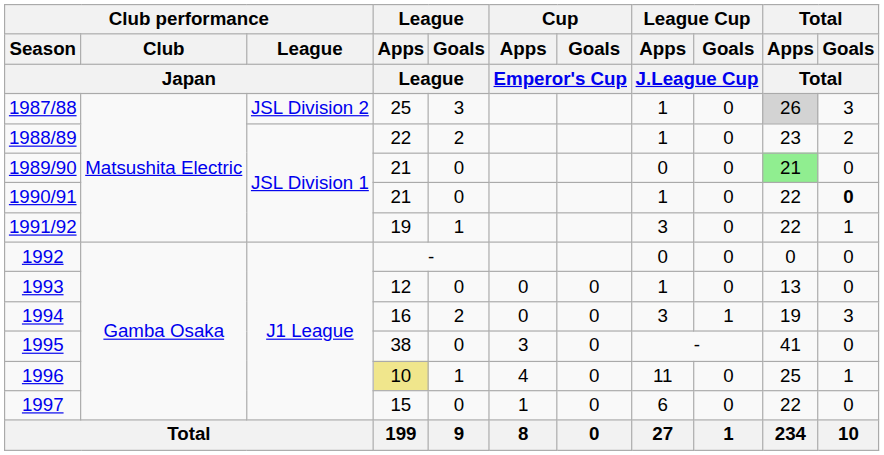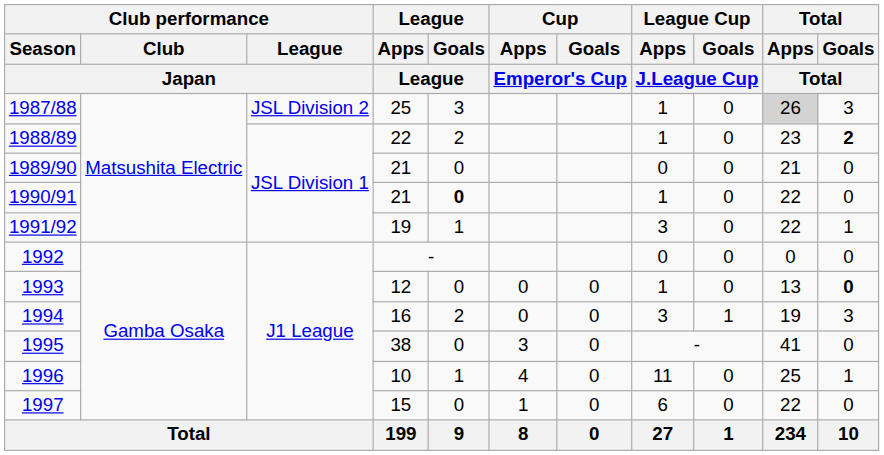(848, 138) normal -> (848, 138) bold
(790, 167) lightgreen background -> (790, 167) no background
(459, 197) normal -> (459, 197) bold
(848, 197) bold -> (848, 197) normal
(848, 286) normal -> (848, 286) bold
(401, 375) khaki background -> (401, 375) no background
